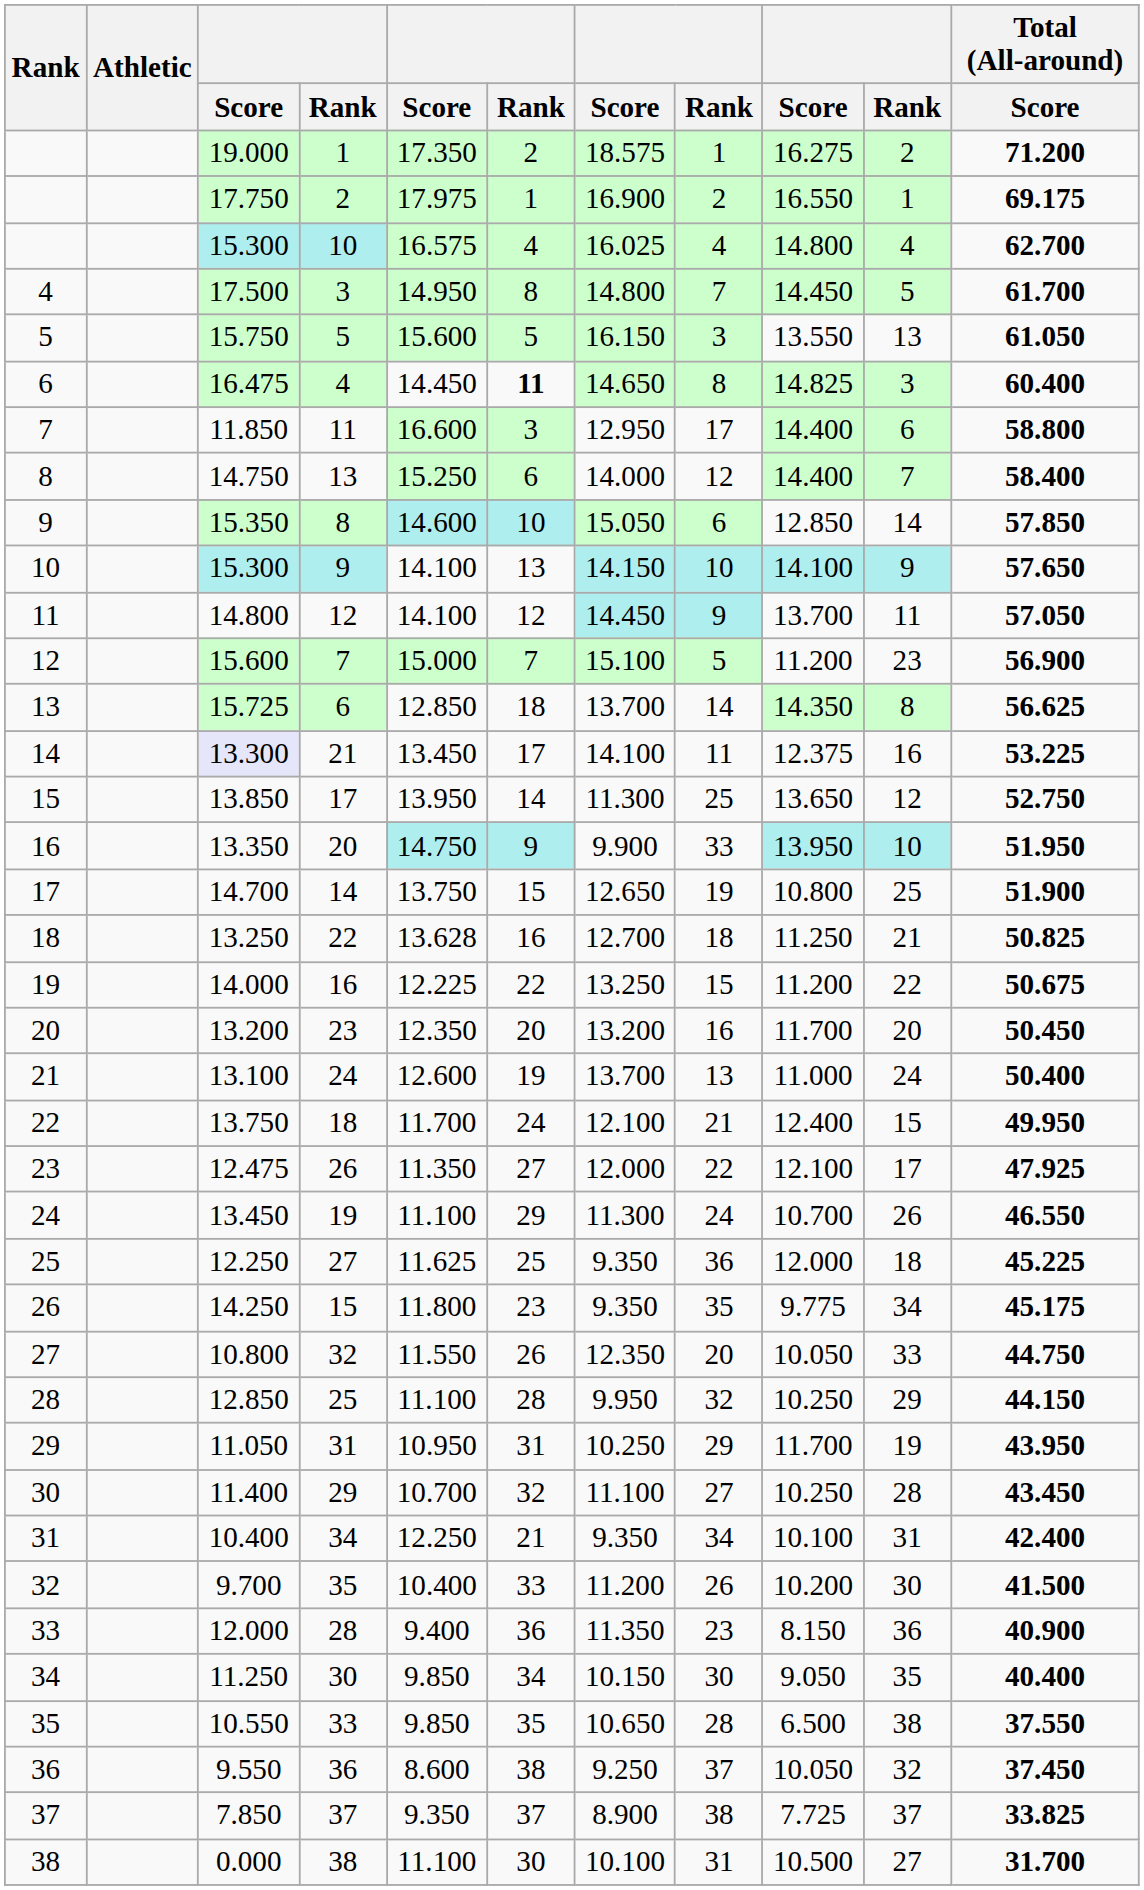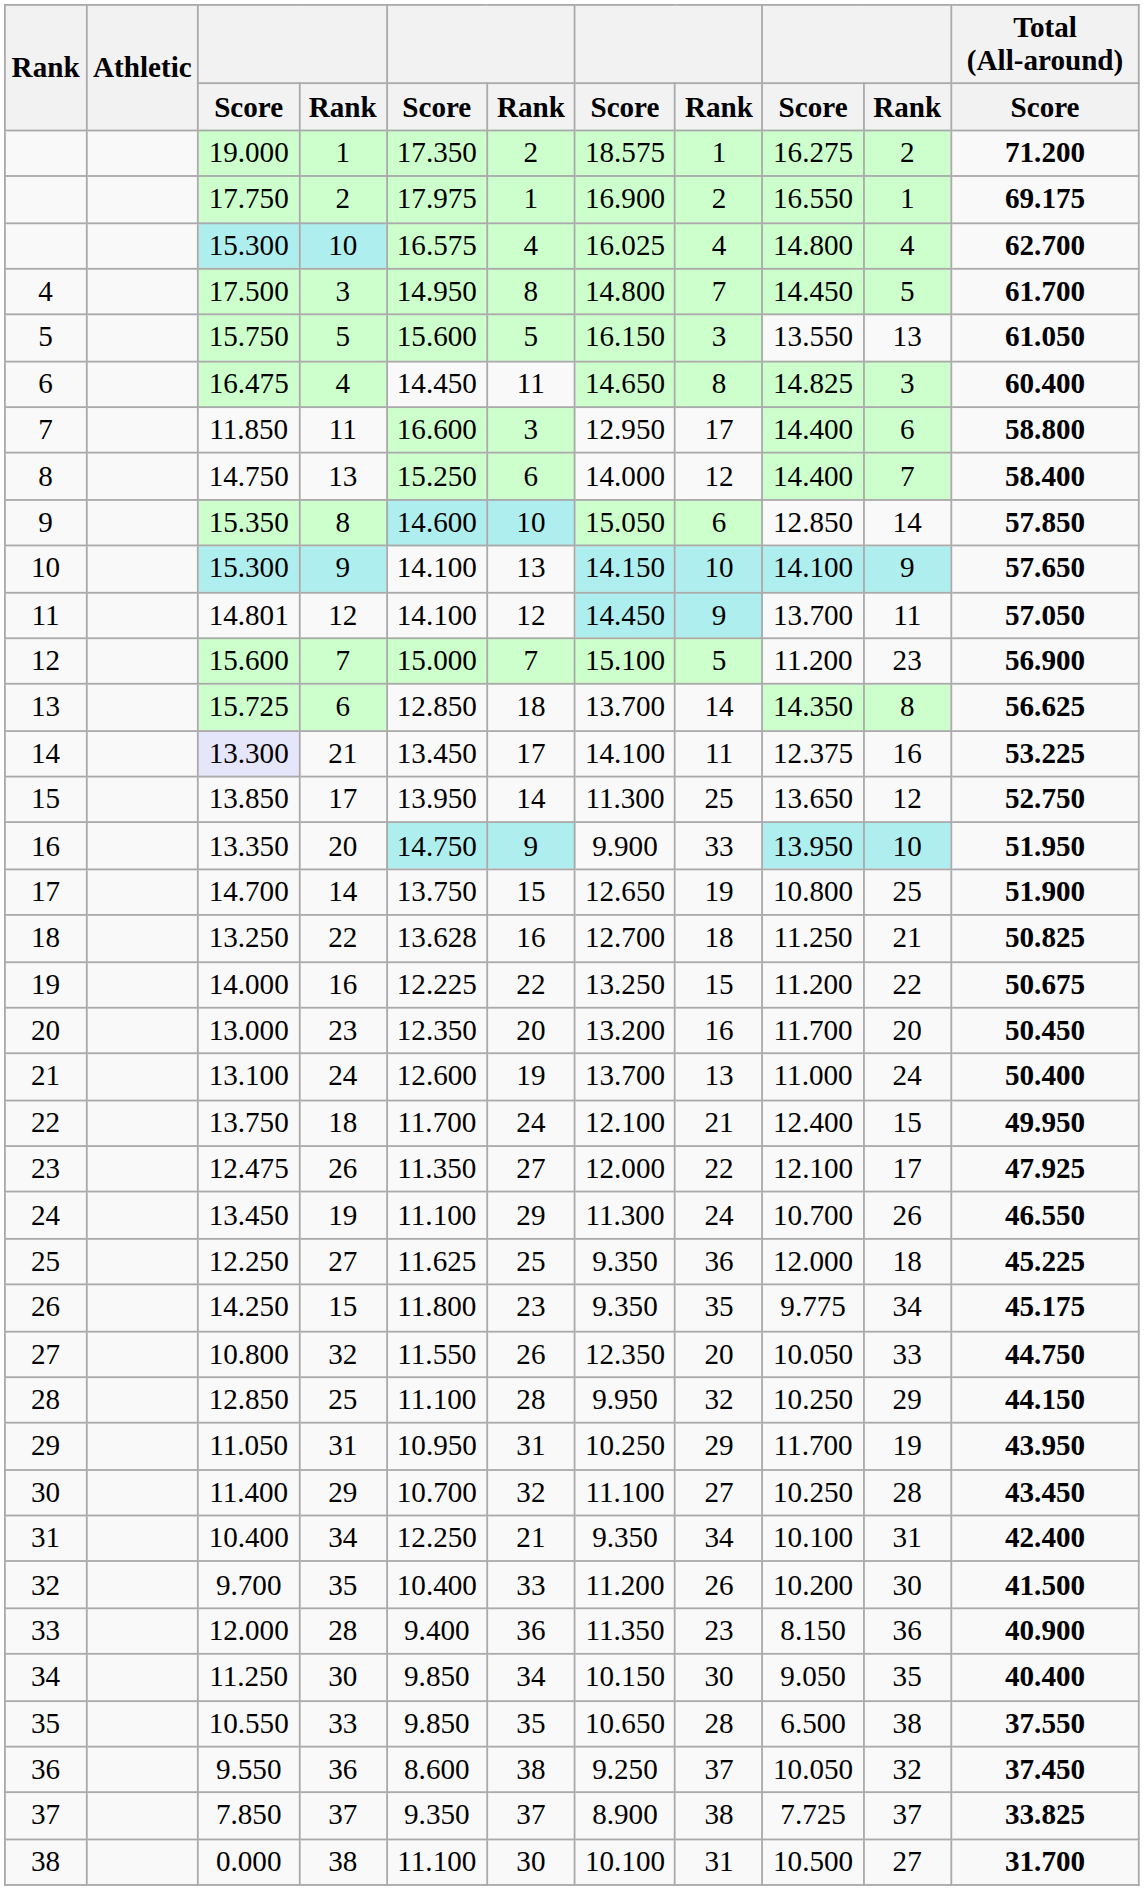(531, 383) bold -> (531, 383) normal
(249, 614) 14.800 -> (249, 614) 14.801
(249, 1030) 13.200 -> (249, 1030) 13.000
